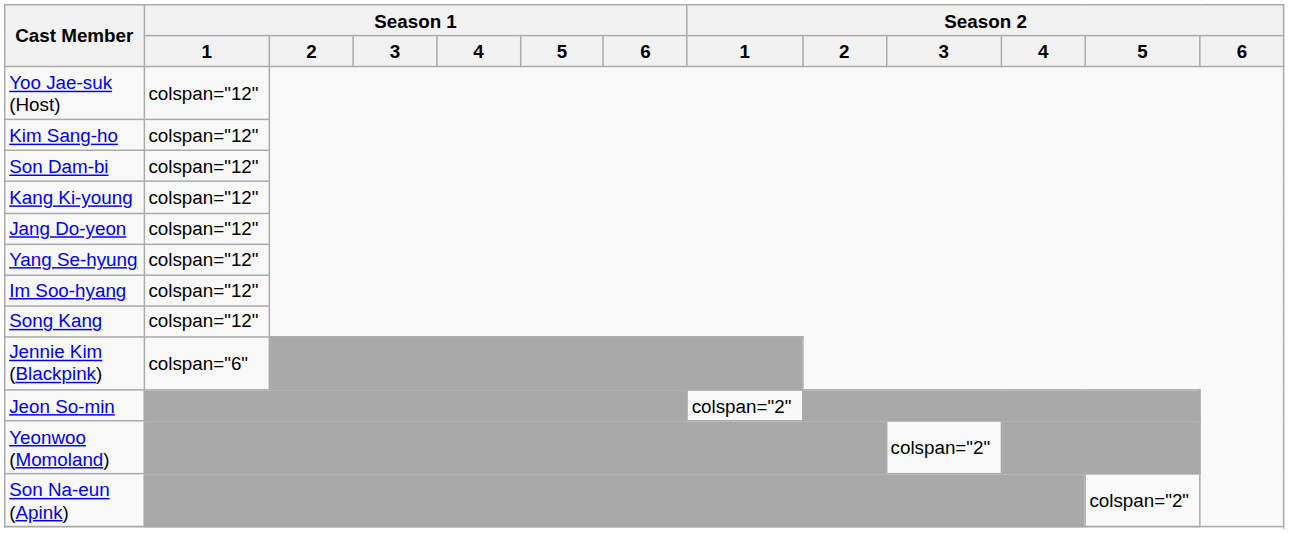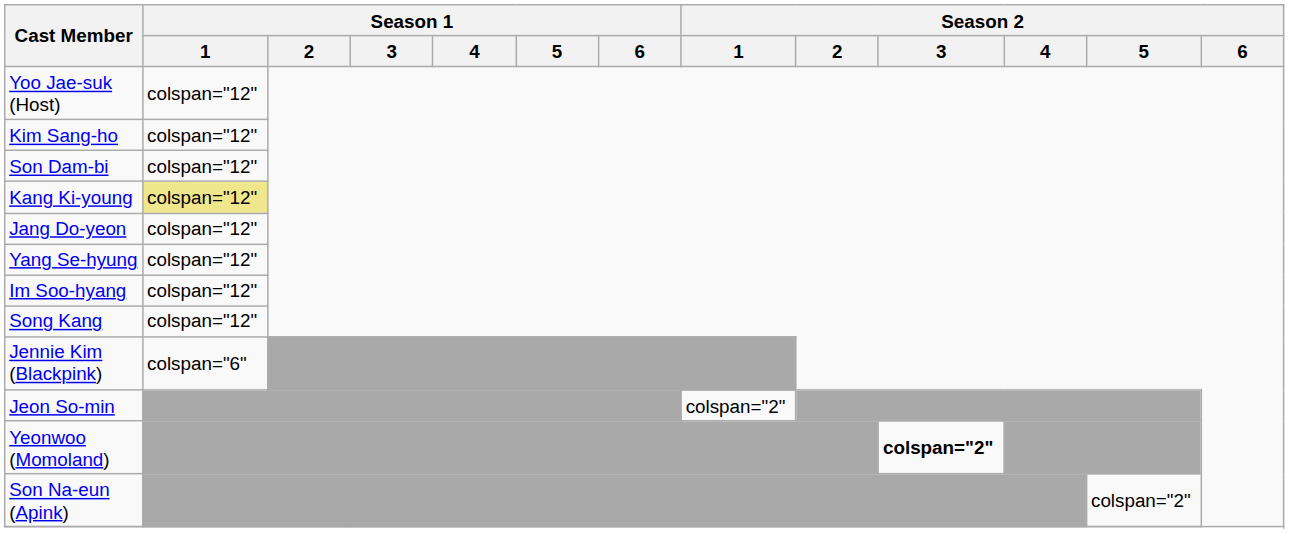(203, 197) no background -> (202, 197) khaki background
(940, 447) normal -> (938, 447) bold
